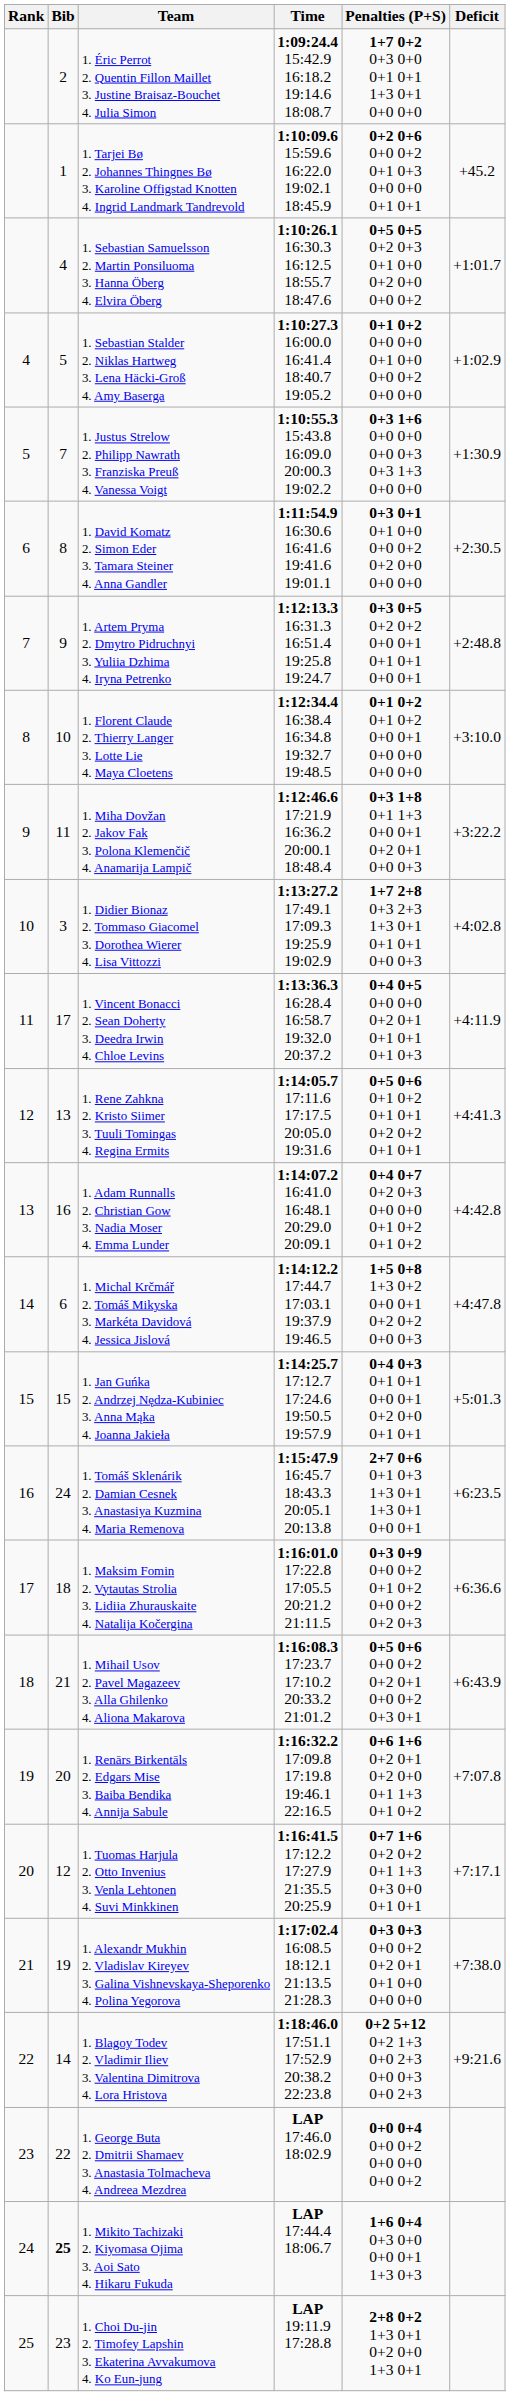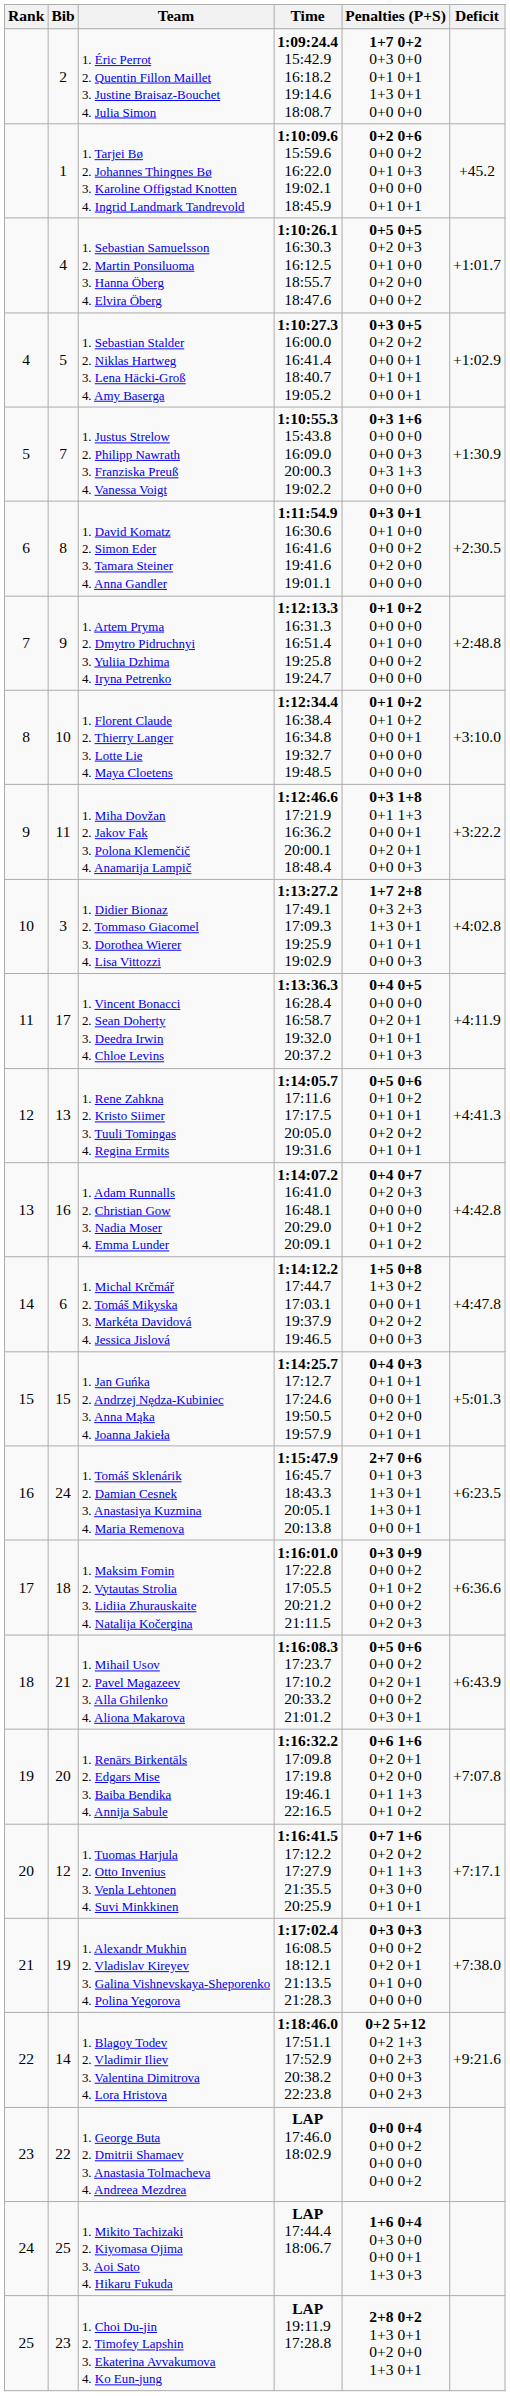(396, 359) 0+1 0+2 0+0 0+0 0+1 0+0 0+0 0+2 0+0 0+0 -> (396, 359) 0+3 0+5 0+2 0+2 0+0 0+1 0+1 0+1 0+0 0+1
(396, 643) 0+3 0+5 0+2 0+2 0+0 0+1 0+1 0+1 0+0 0+1 -> (396, 643) 0+1 0+2 0+0 0+0 0+1 0+0 0+0 0+2 0+0 0+0
(63, 2248) bold -> (63, 2248) normal
